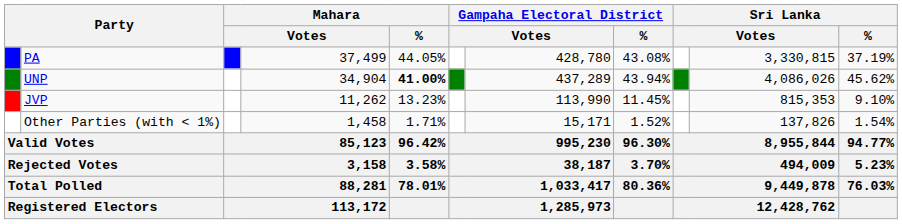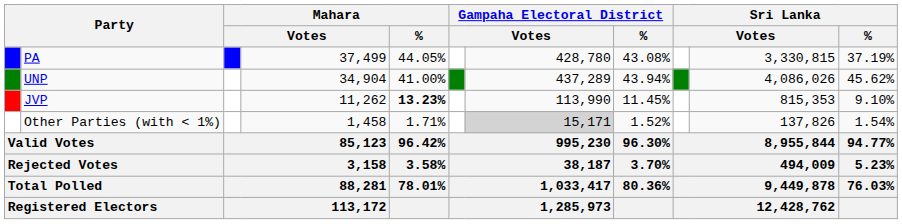(422, 79) bold -> (422, 79) normal
(422, 101) normal -> (422, 101) bold
(587, 122) no background -> (587, 122) lightgrey background
